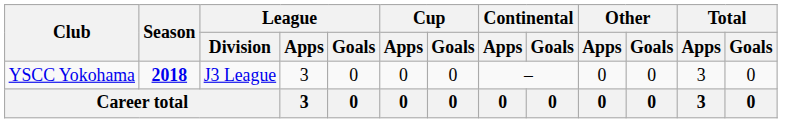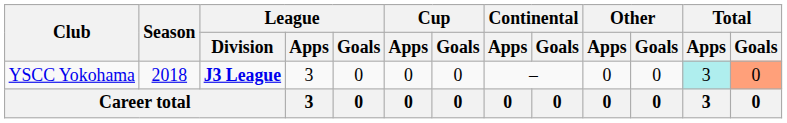(169, 74) bold -> (169, 74) normal
(240, 74) normal -> (242, 74) bold
(701, 74) no background -> (706, 74) paleturquoise background
(751, 74) no background -> (756, 74) lightsalmon background
